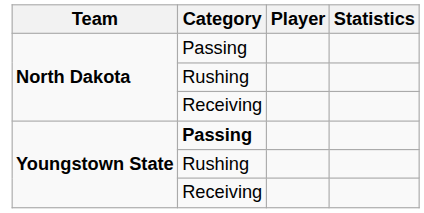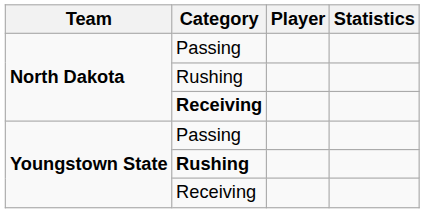(222, 105) normal -> (219, 105) bold
(217, 134) bold -> (209, 134) normal
(216, 163) normal -> (213, 163) bold
